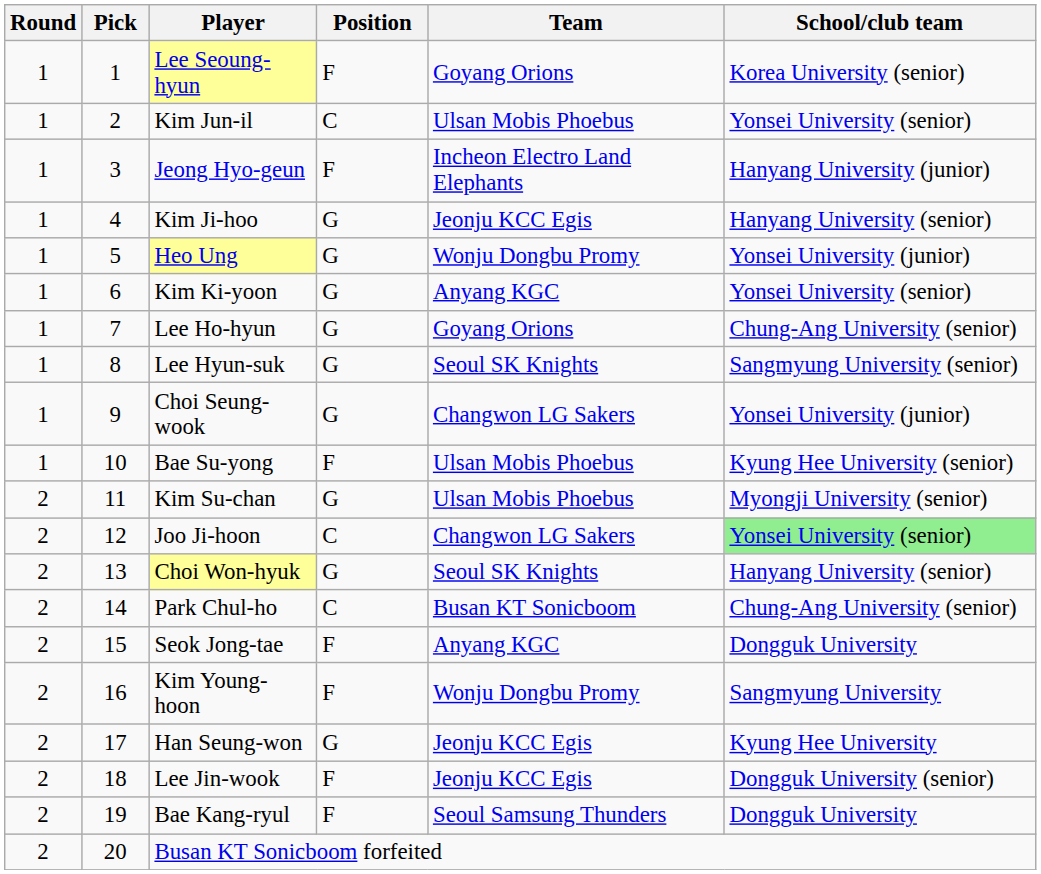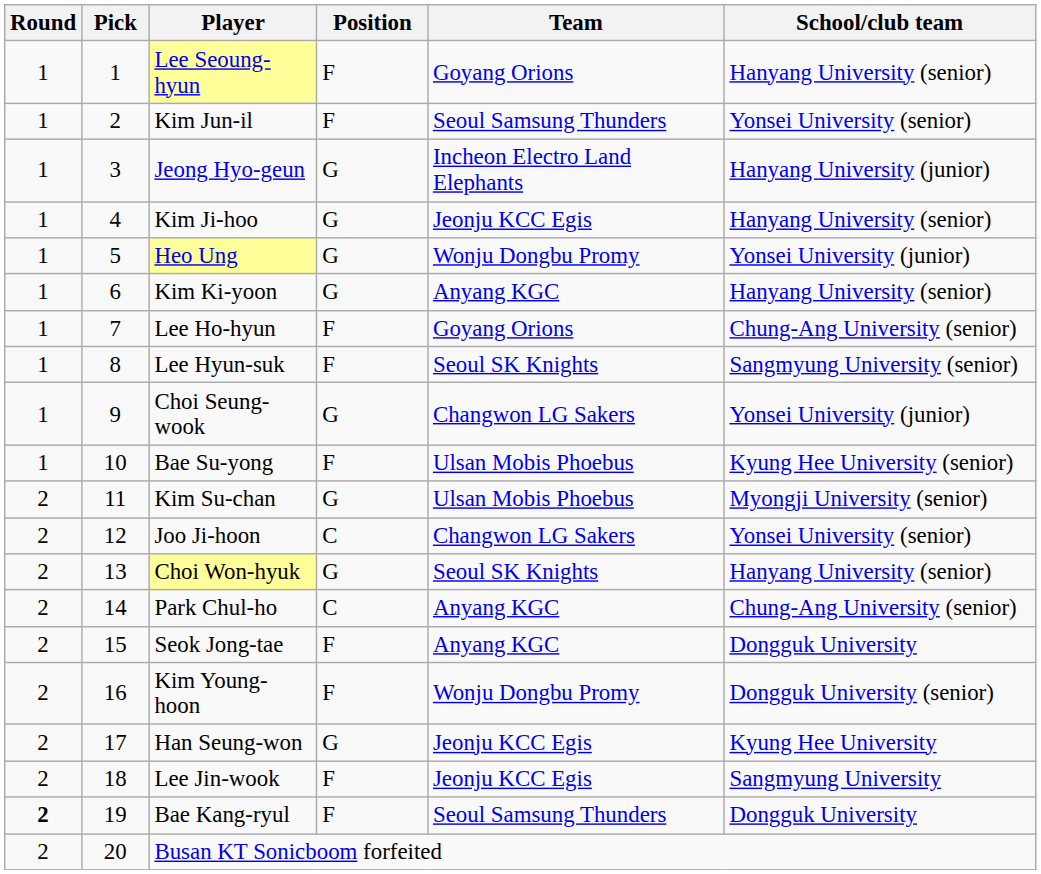(847, 71) Korea University (senior) -> (860, 71) Hanyang University (senior)
(330, 120) C -> (329, 120) F
(533, 120) Ulsan Mobis Phoebus -> (550, 120) Seoul Samsung Thunders
(329, 170) F -> (331, 170) G
(850, 291) Yonsei University (senior) -> (860, 291) Hanyang University (senior)
(331, 328) G -> (329, 328) F
(331, 364) G -> (329, 364) F
(850, 535) lightgreen background -> (850, 535) no background
(534, 607) Busan KT Sonicboom -> (496, 607) Anyang KGC
(835, 693) Sangmyung University -> (862, 693) Dongguk University (senior)
(862, 778) Dongguk University (senior) -> (835, 778) Sangmyung University
(43, 815) normal -> (43, 815) bold
